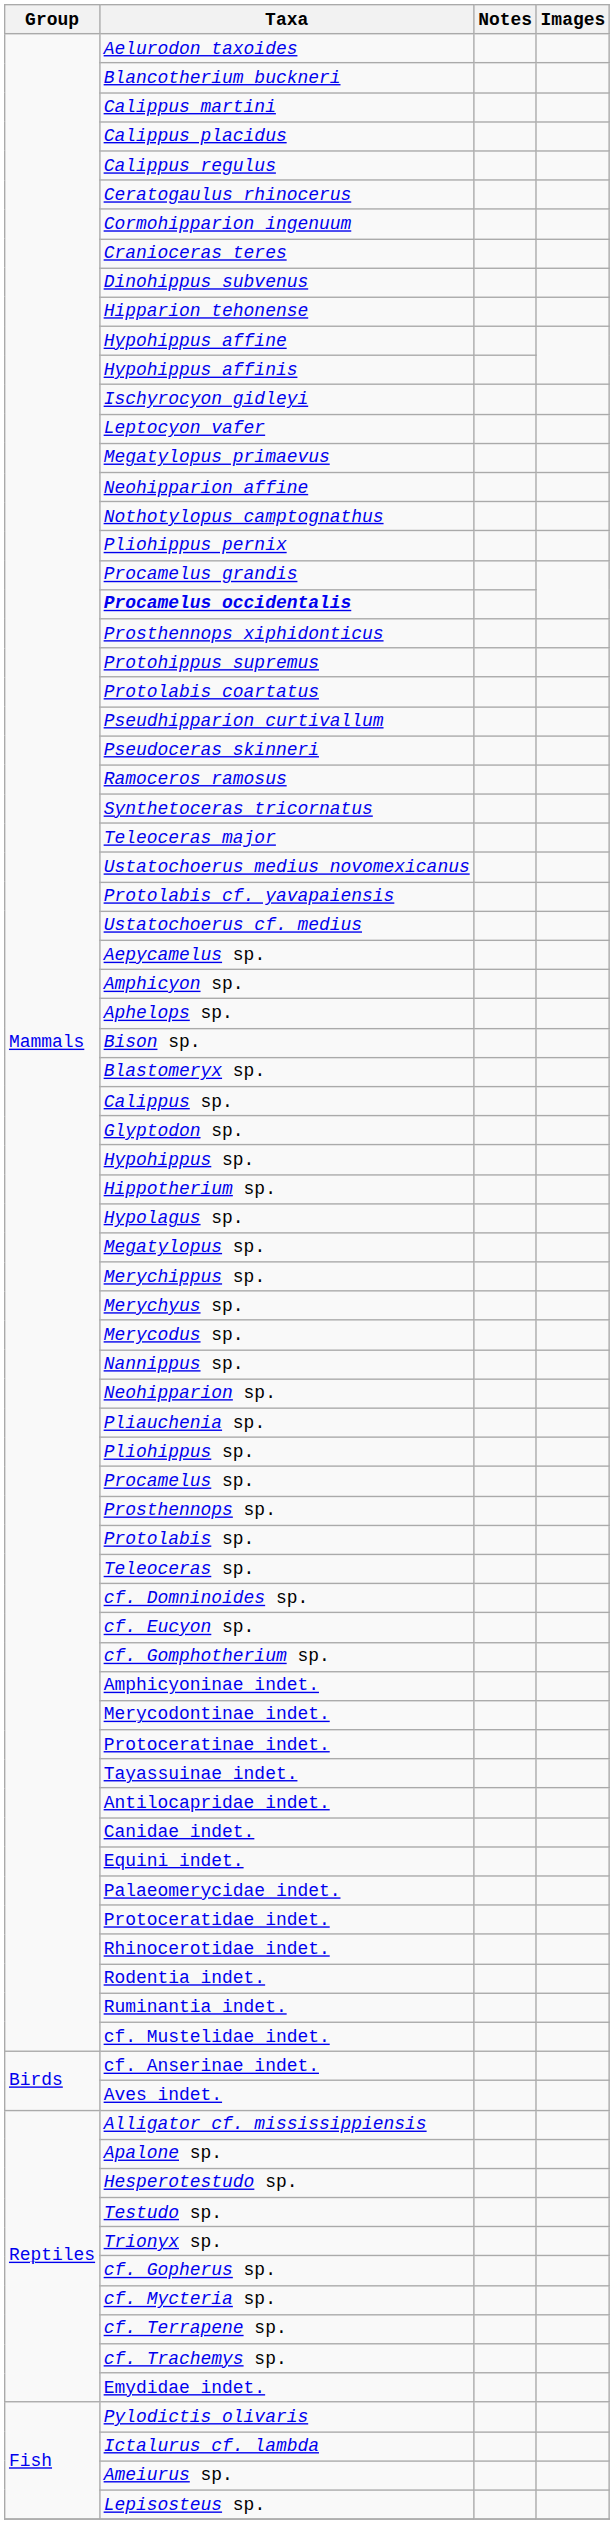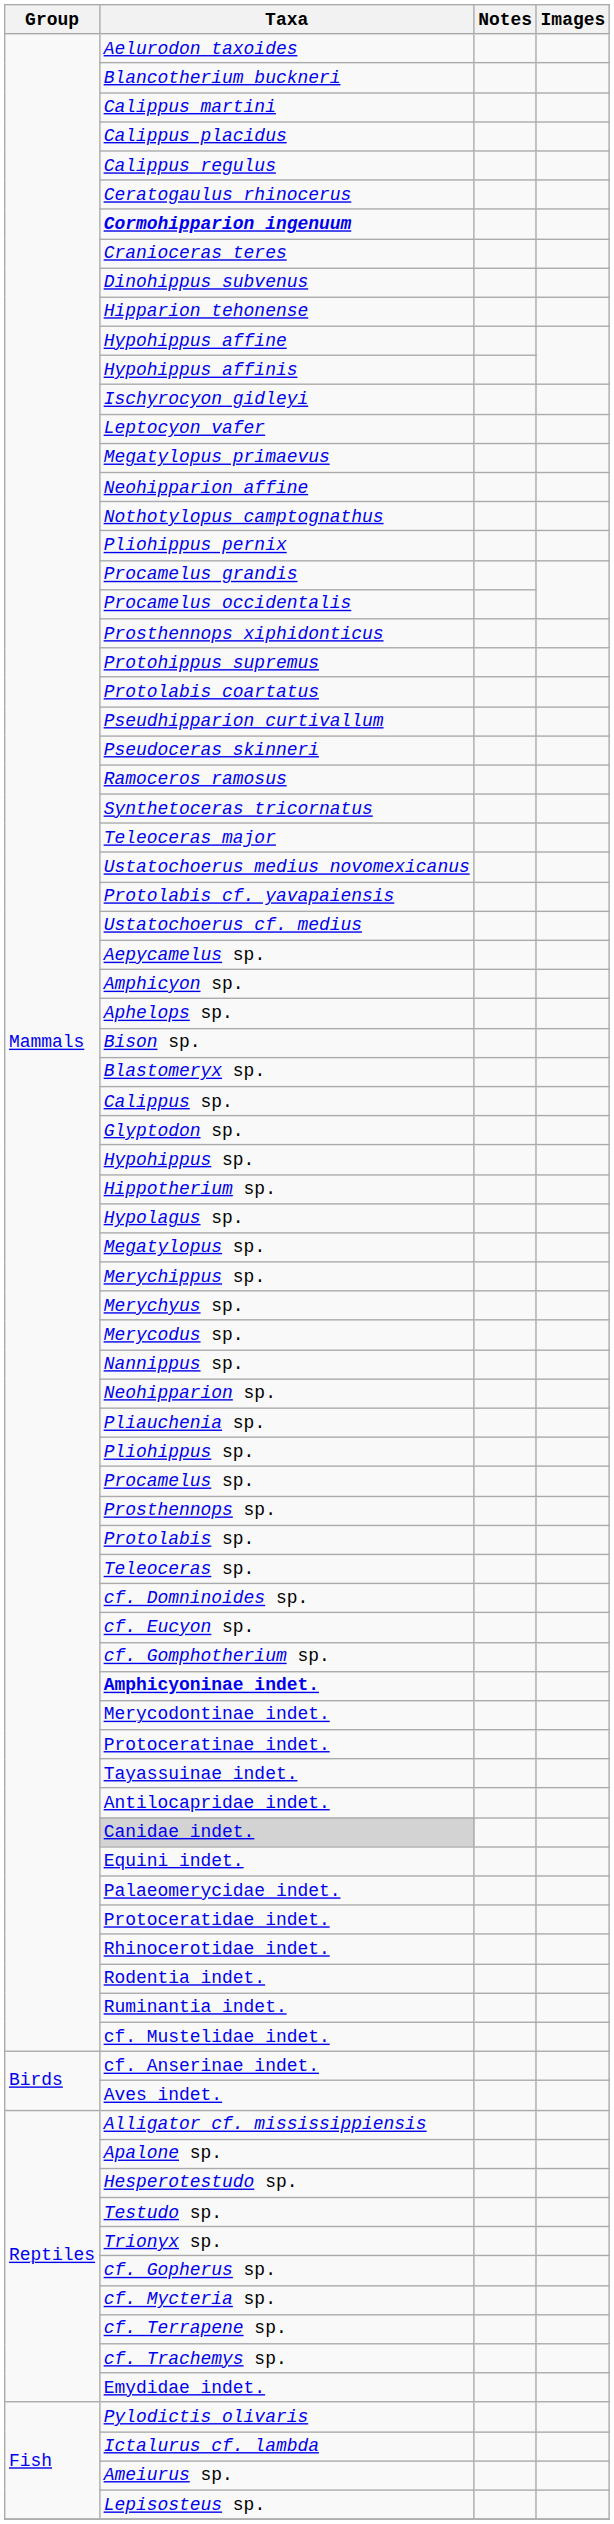(227, 224) normal -> (227, 224) bold
(227, 604) bold -> (227, 604) normal
(211, 1686) normal -> (211, 1686) bold
(179, 1832) no background -> (179, 1832) lightgrey background
